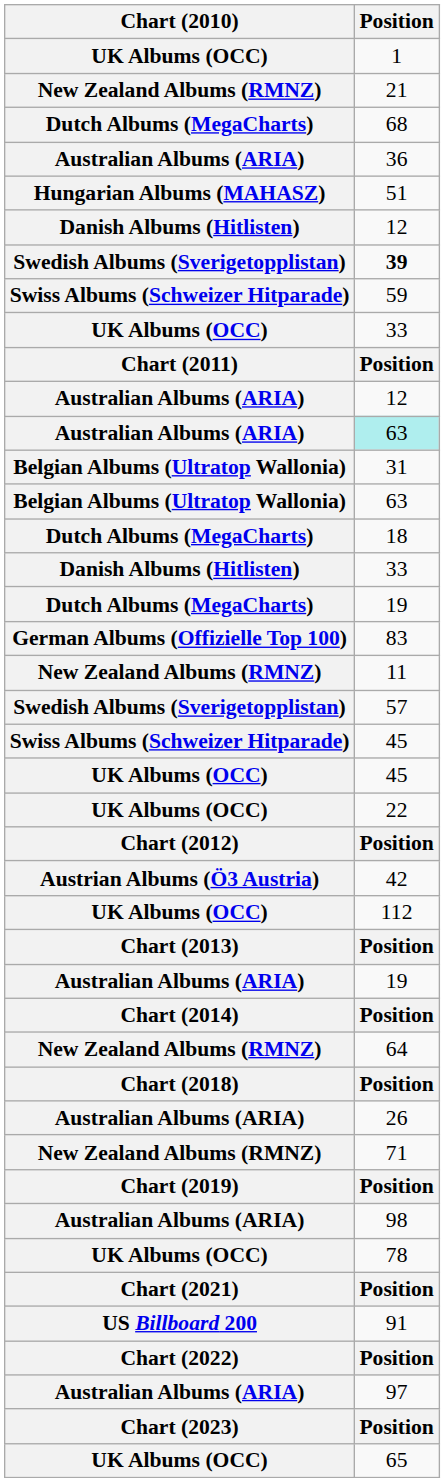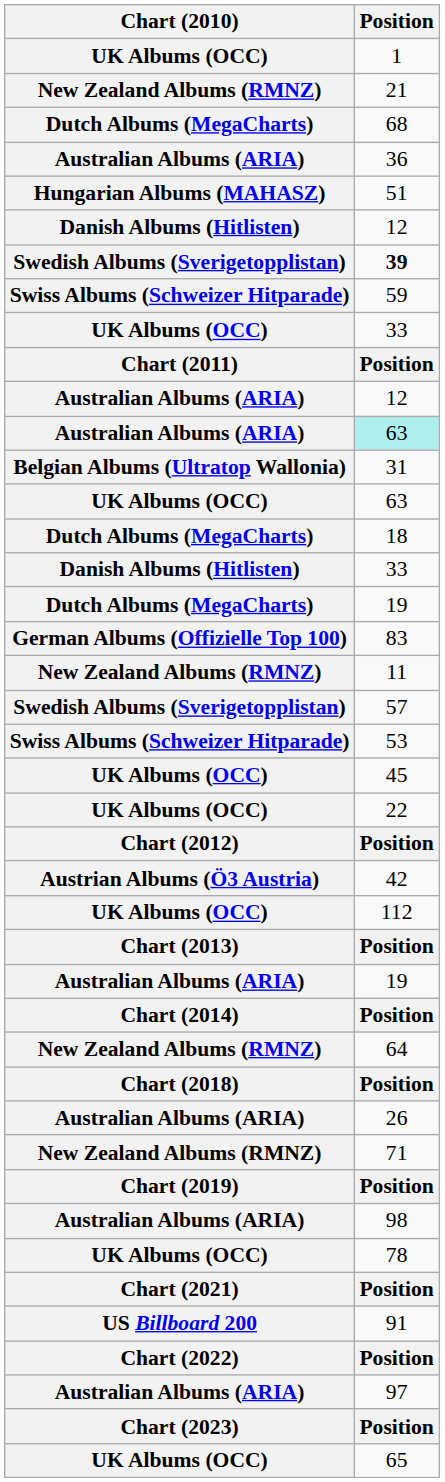(180, 501) Belgian Albums (Ultratop Wallonia) -> (180, 501) UK Albums (OCC)
(397, 741) 45 -> (397, 741) 53
